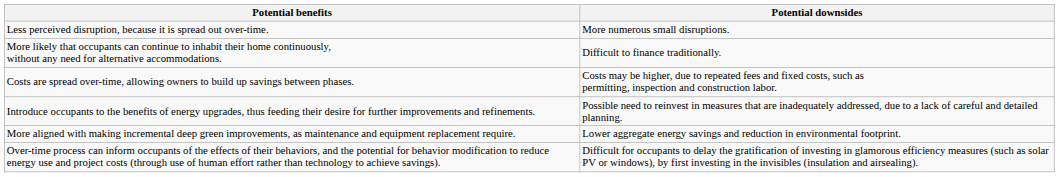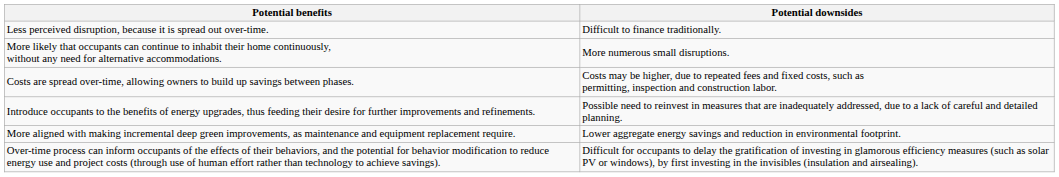(656, 30) More numerous small disruptions. -> (652, 30) Difficult to finance traditionally.
(652, 53) Difficult to finance traditionally. -> (656, 53) More numerous small disruptions.
